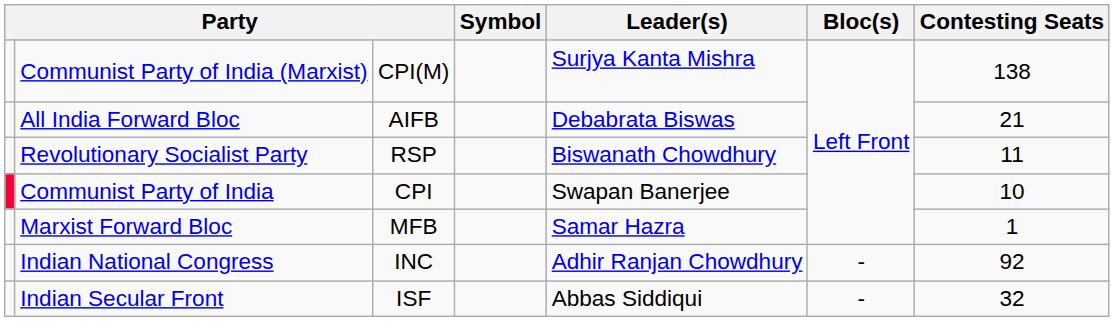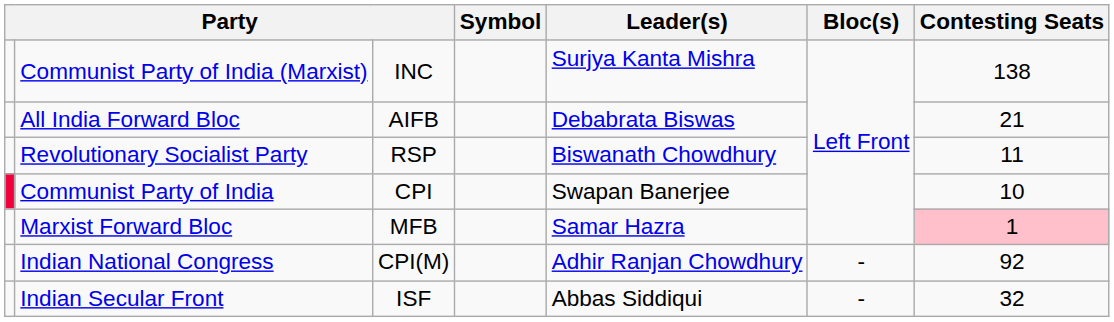(414, 70) CPI(M) -> (414, 70) INC
(1012, 226) no background -> (1012, 226) pink background
(414, 262) INC -> (414, 262) CPI(M)
